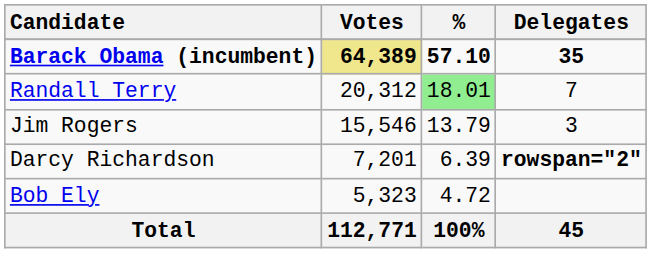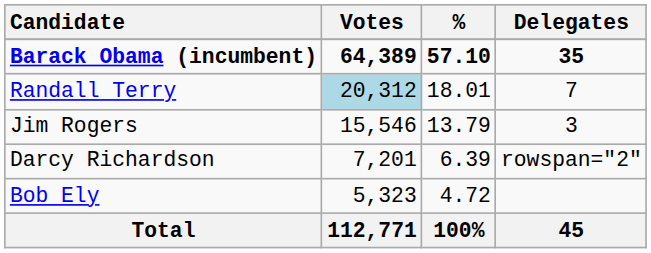(378, 57) khaki background -> (378, 57) no background
(378, 92) no background -> (378, 92) lightblue background
(459, 92) lightgreen background -> (459, 92) no background
(571, 161) bold -> (571, 161) normal
